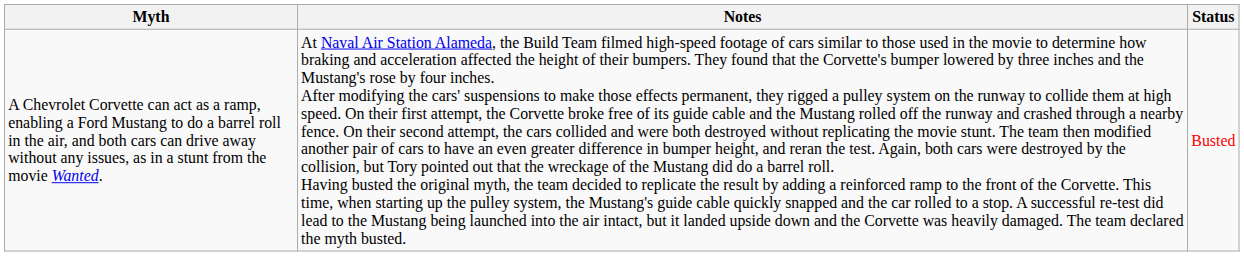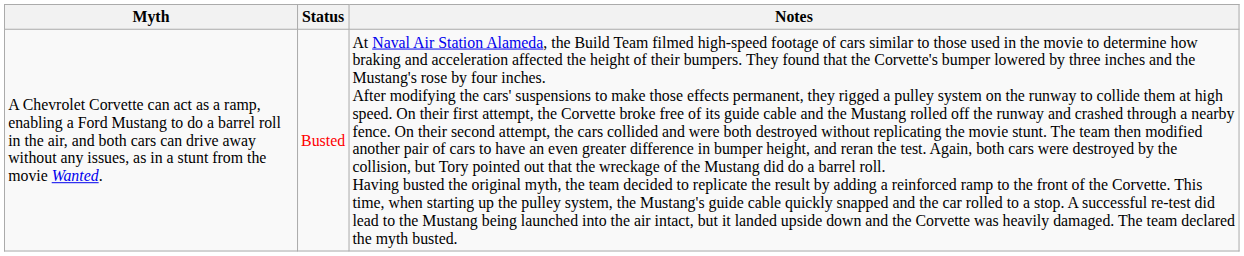columns swapped: (1213, 17) <-> (743, 17)
